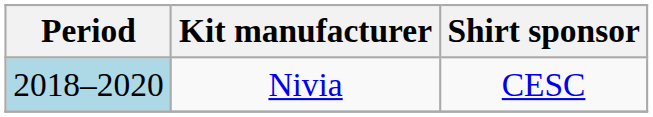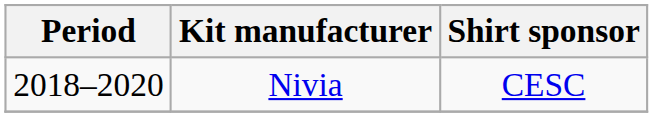(88, 84) lightblue background -> (88, 84) no background
